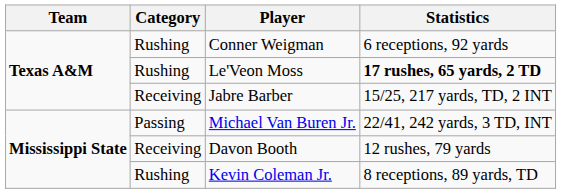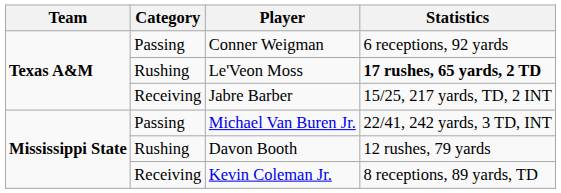(162, 44) Rushing -> (160, 44) Passing
(168, 148) Receiving -> (162, 148) Rushing
(162, 174) Rushing -> (168, 174) Receiving
